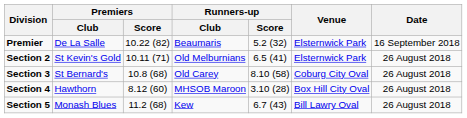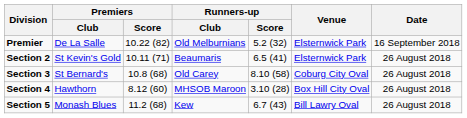(198, 43) Beaumaris -> (210, 43) Old Melburnians
(210, 58) Old Melburnians -> (198, 58) Beaumaris
